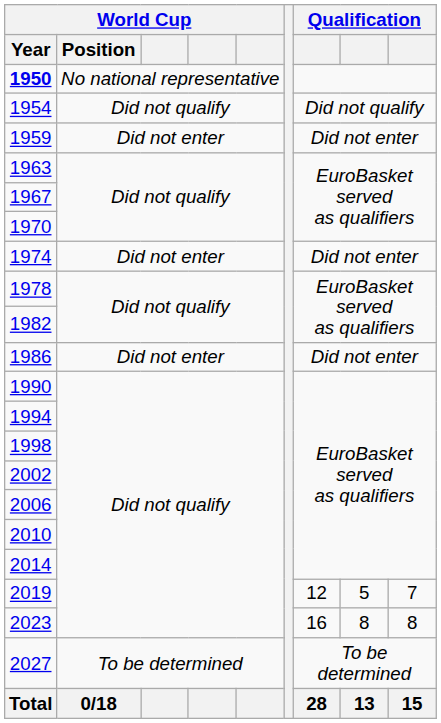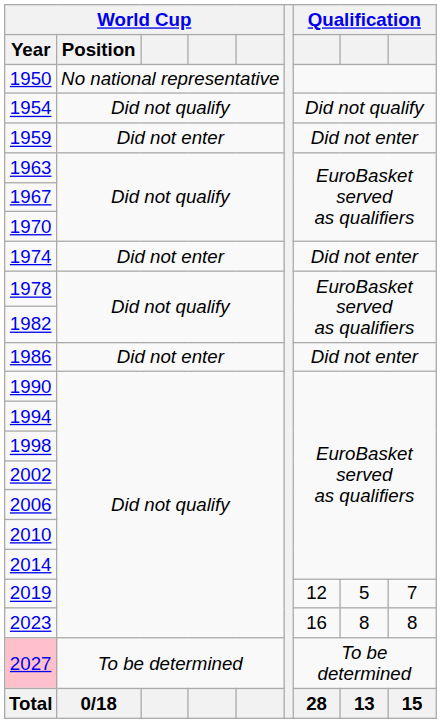(31, 79) bold -> (31, 79) normal
(31, 663) no background -> (31, 663) pink background
